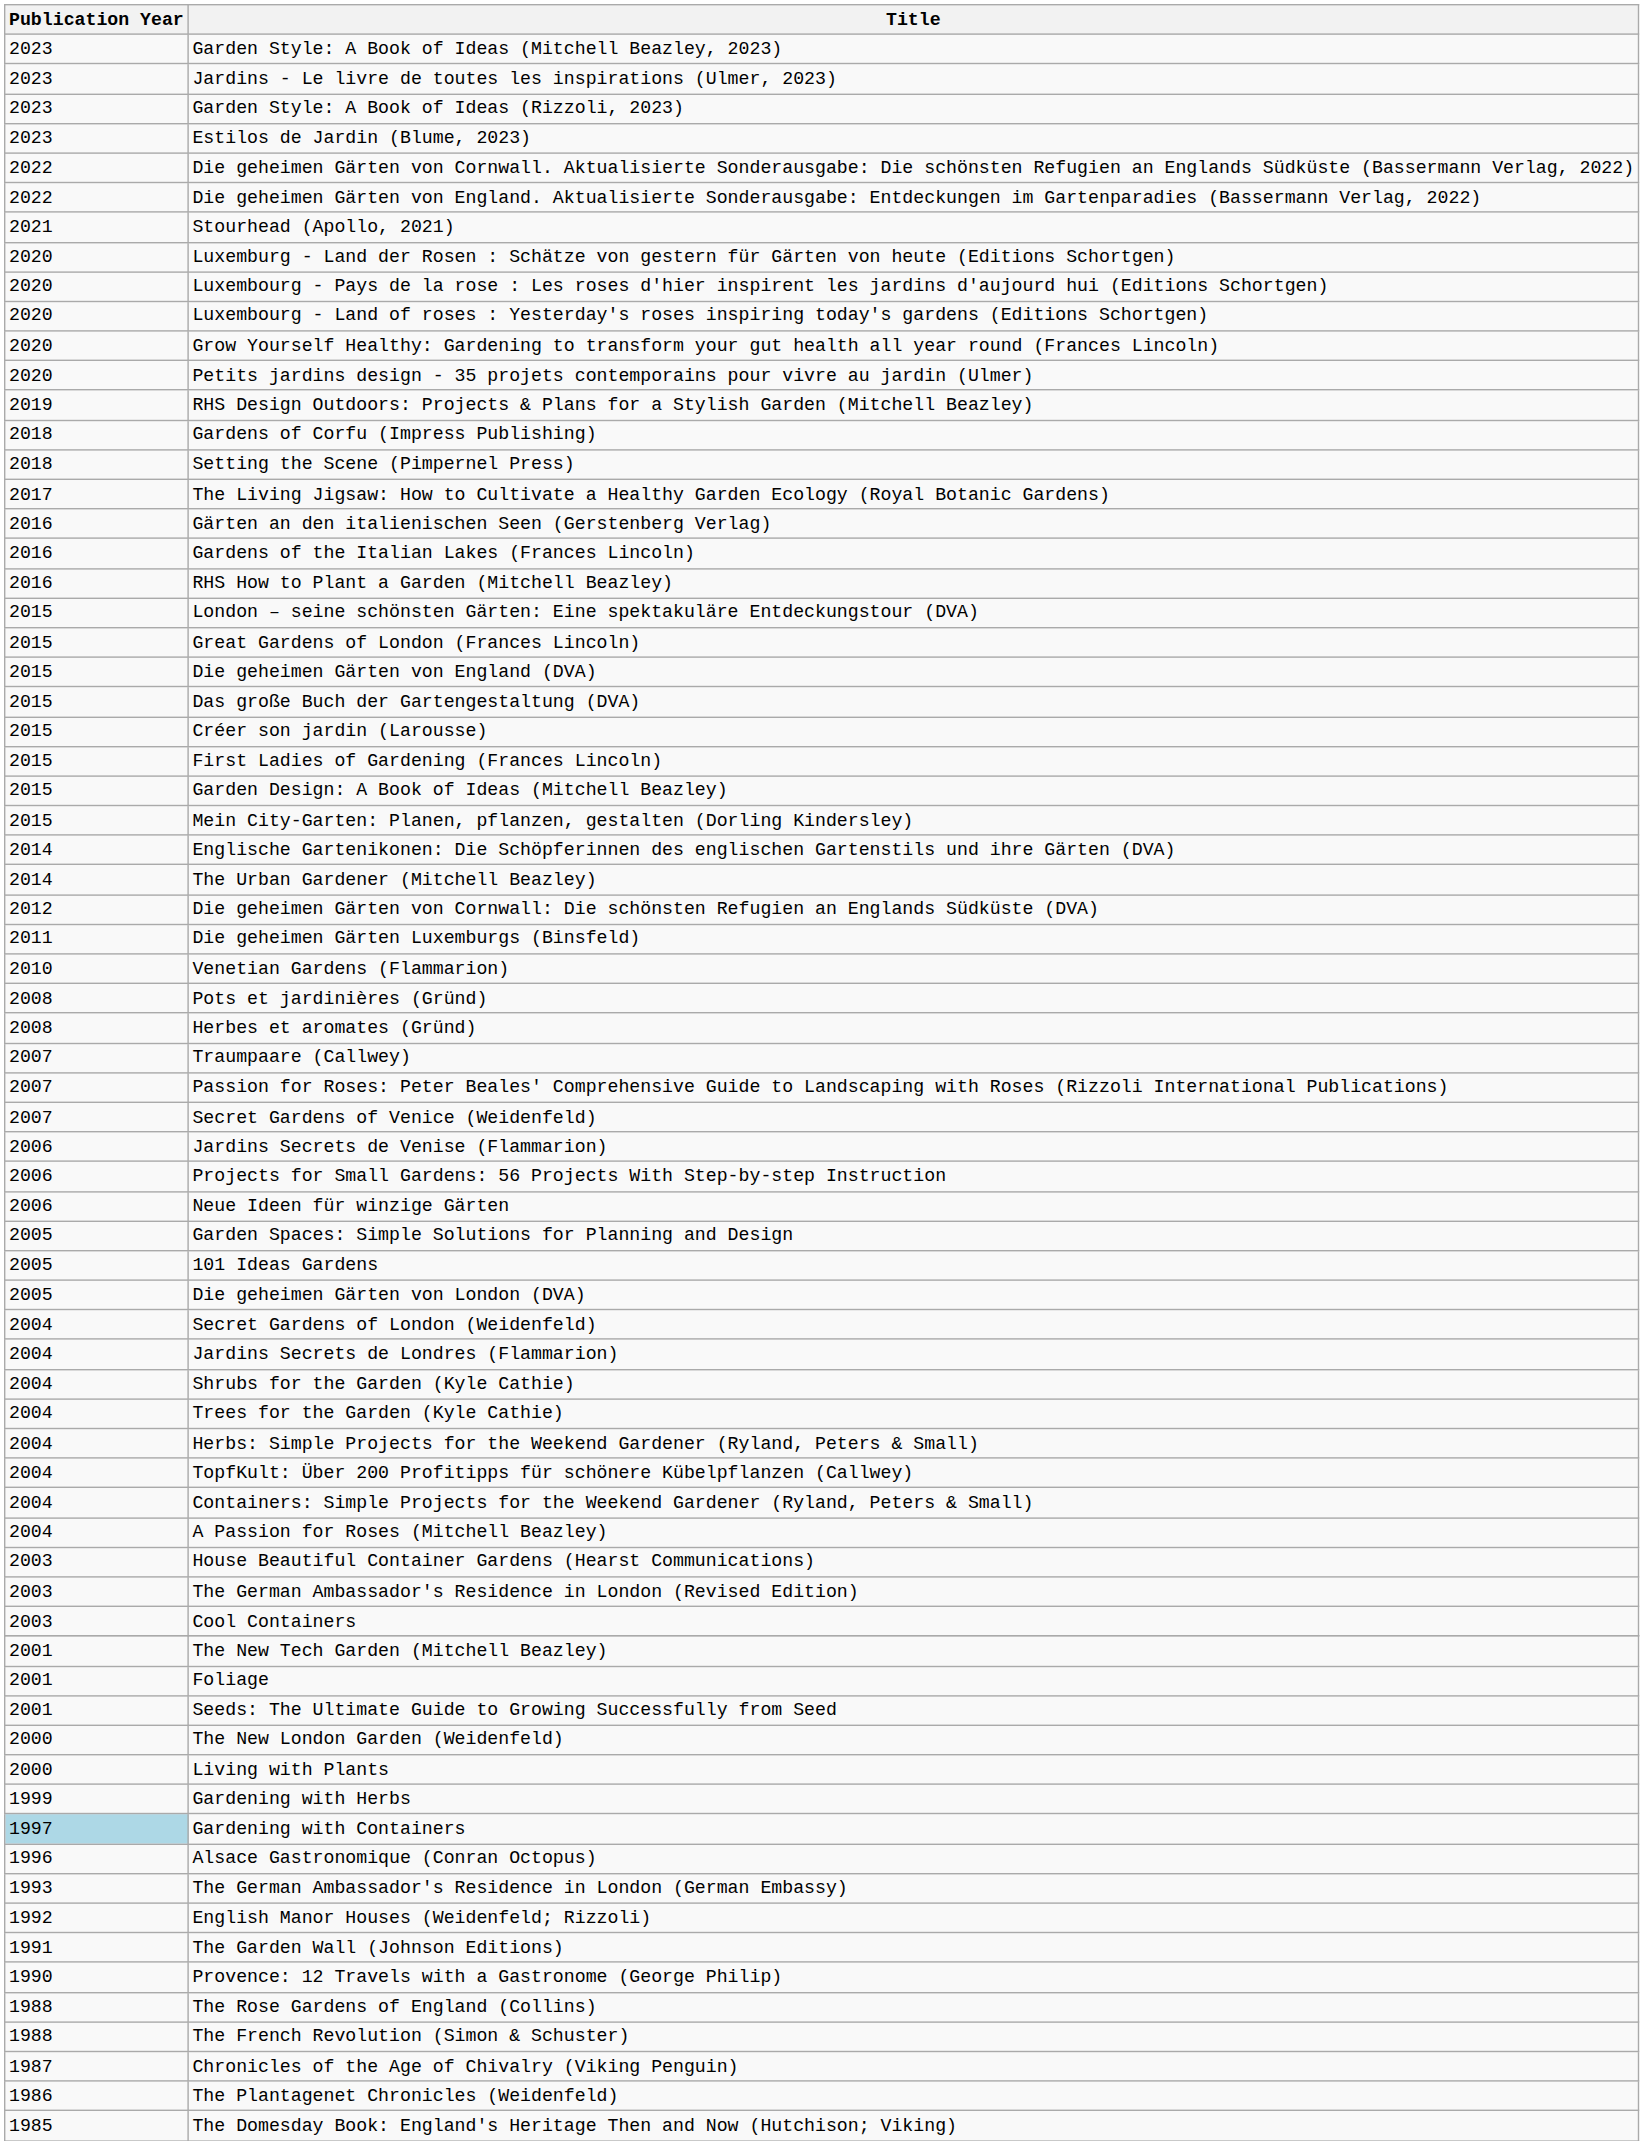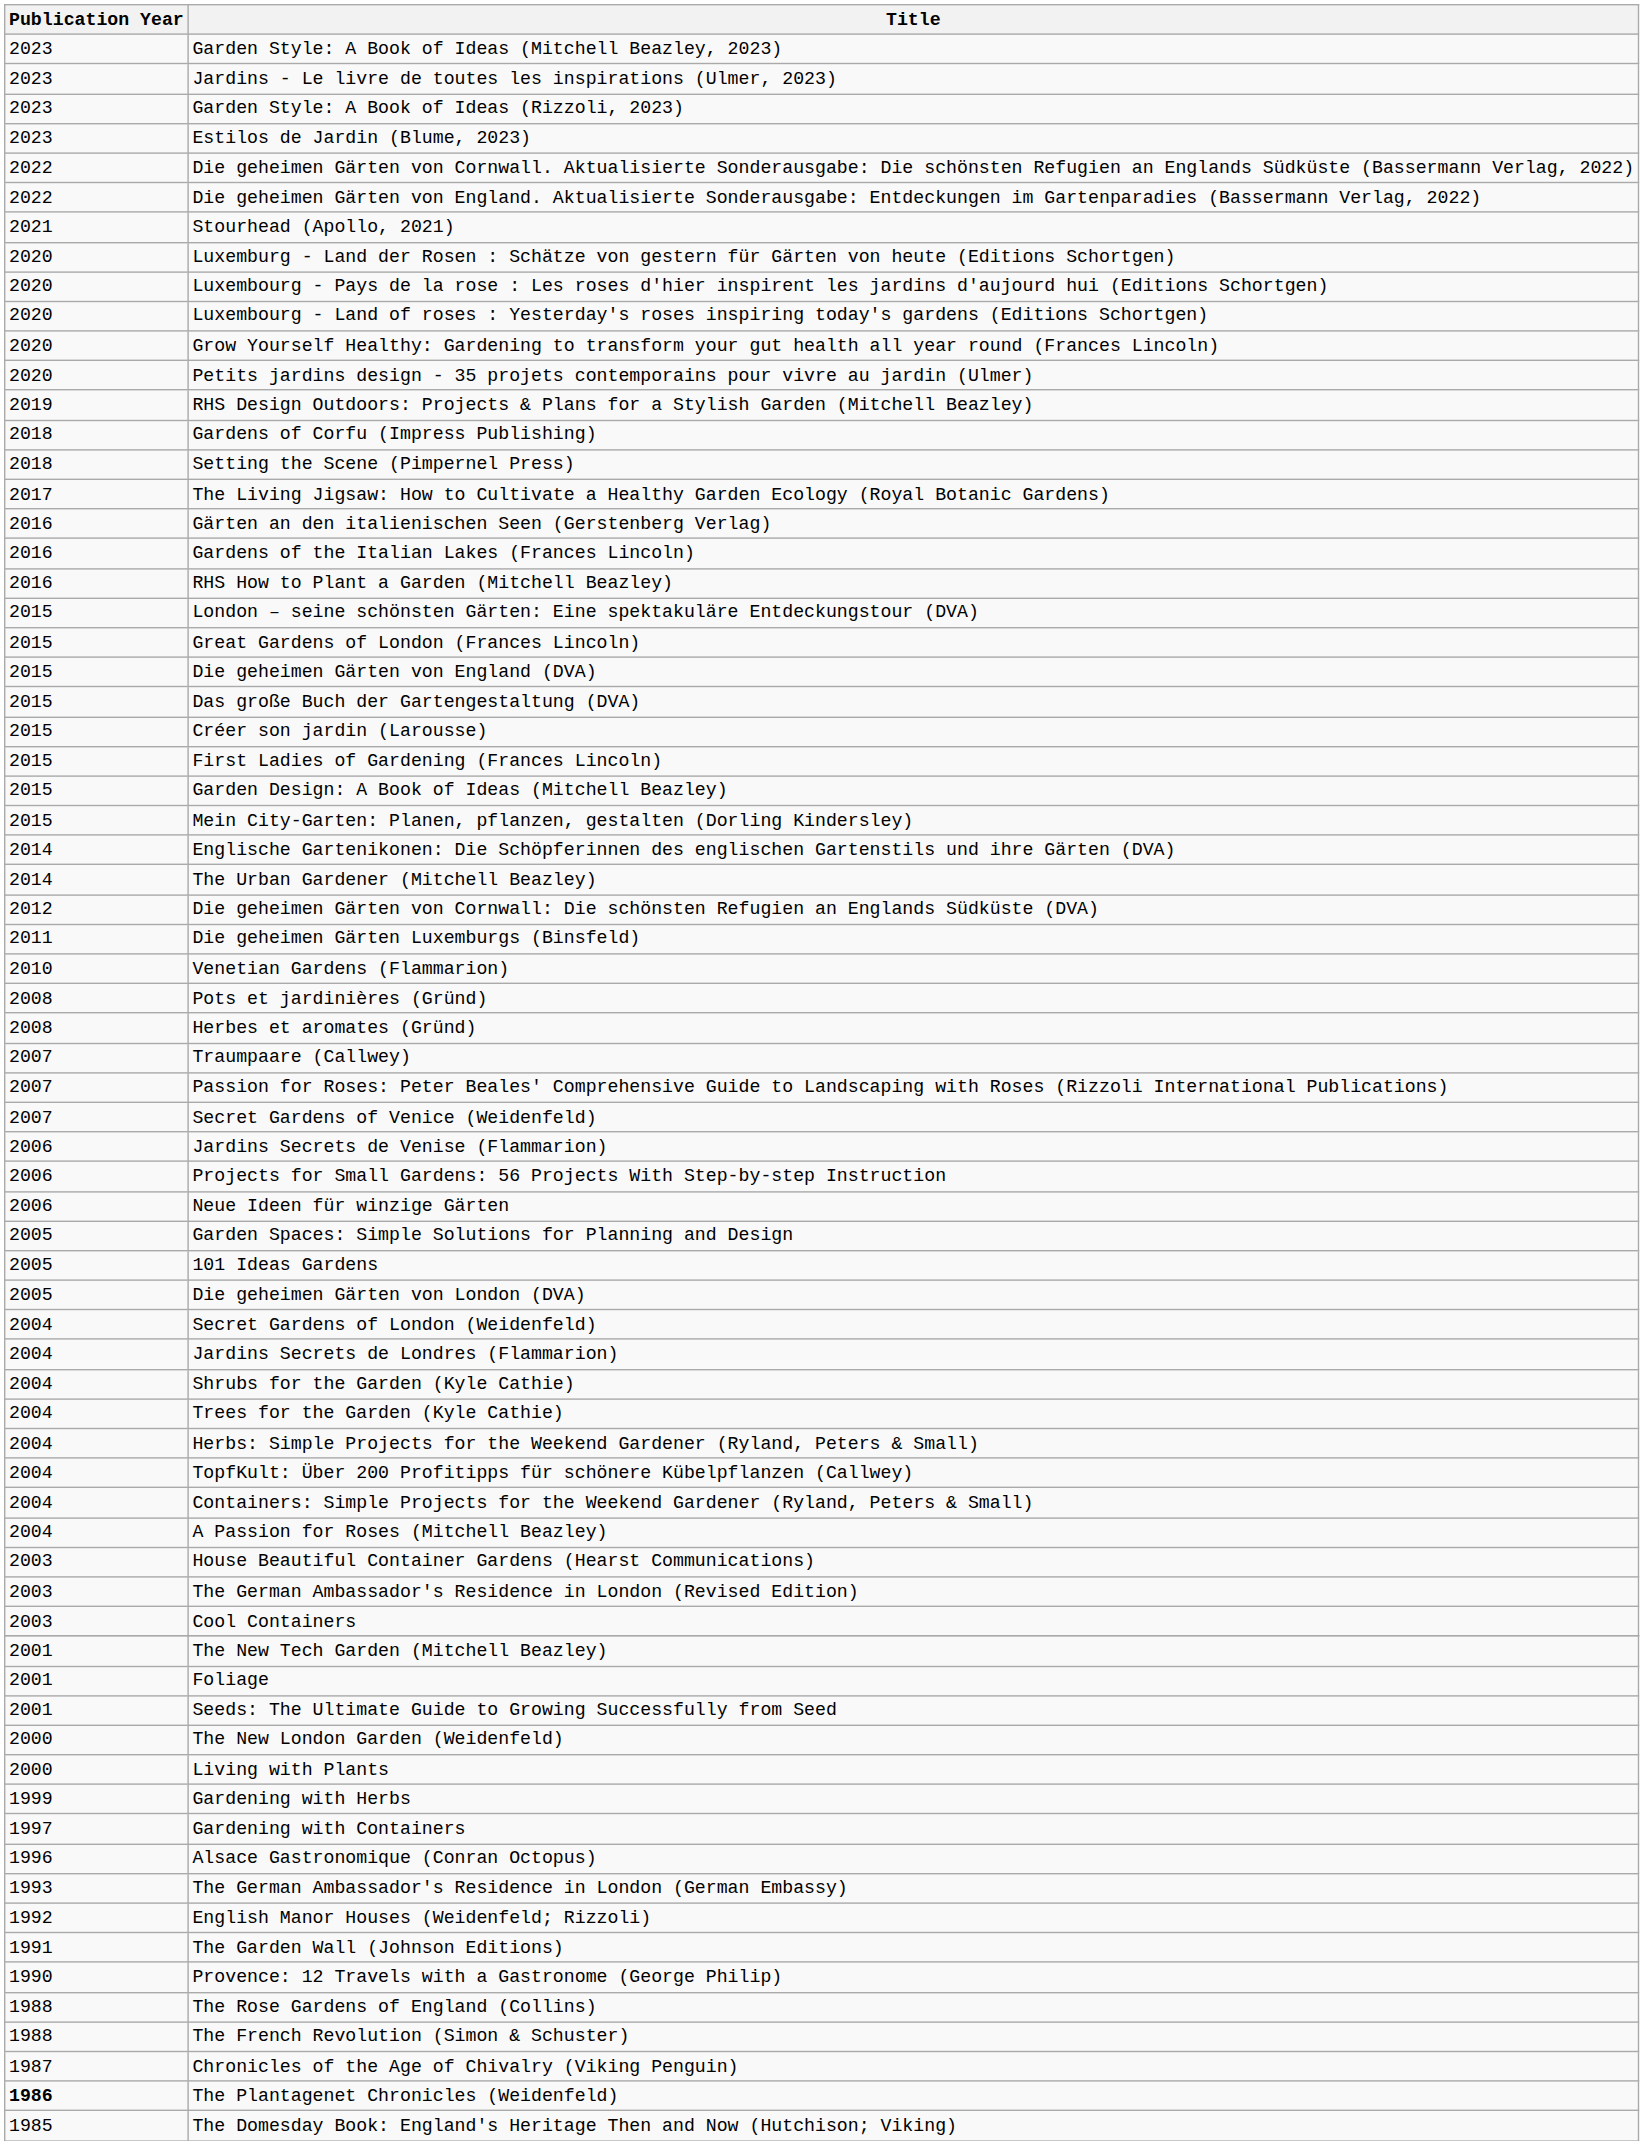(31, 1829) lightblue background -> (31, 1829) no background
(31, 2096) normal -> (31, 2096) bold
